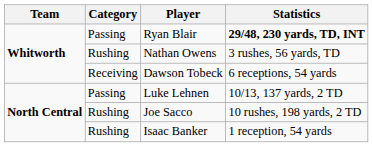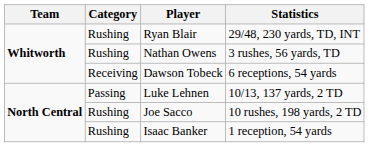(107, 34) Passing -> (108, 34) Rushing
(297, 34) bold -> (294, 34) normal
